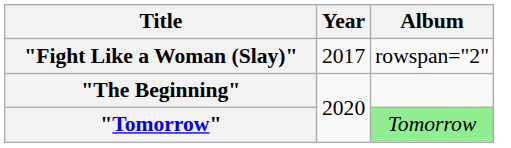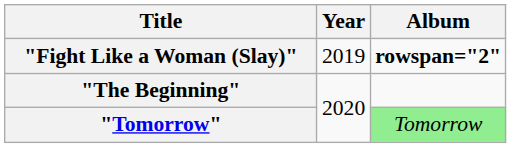(344, 55) 2017 -> (344, 55) 2019
(432, 55) normal -> (438, 55) bold
